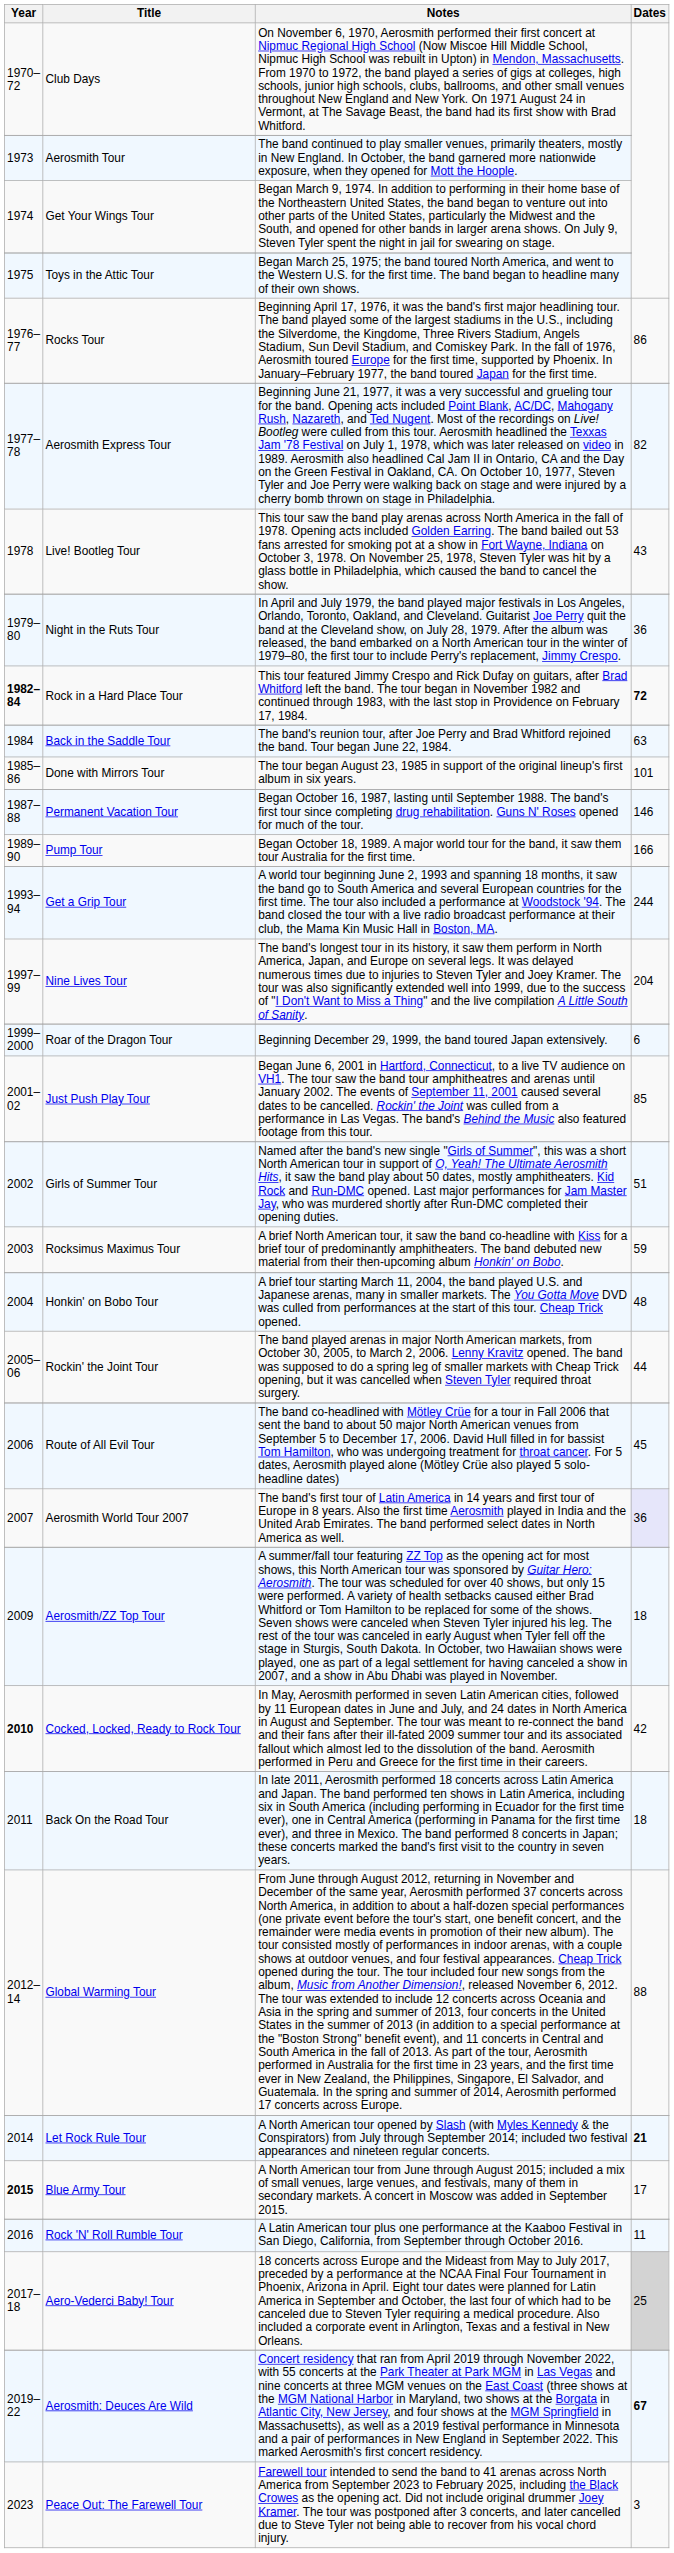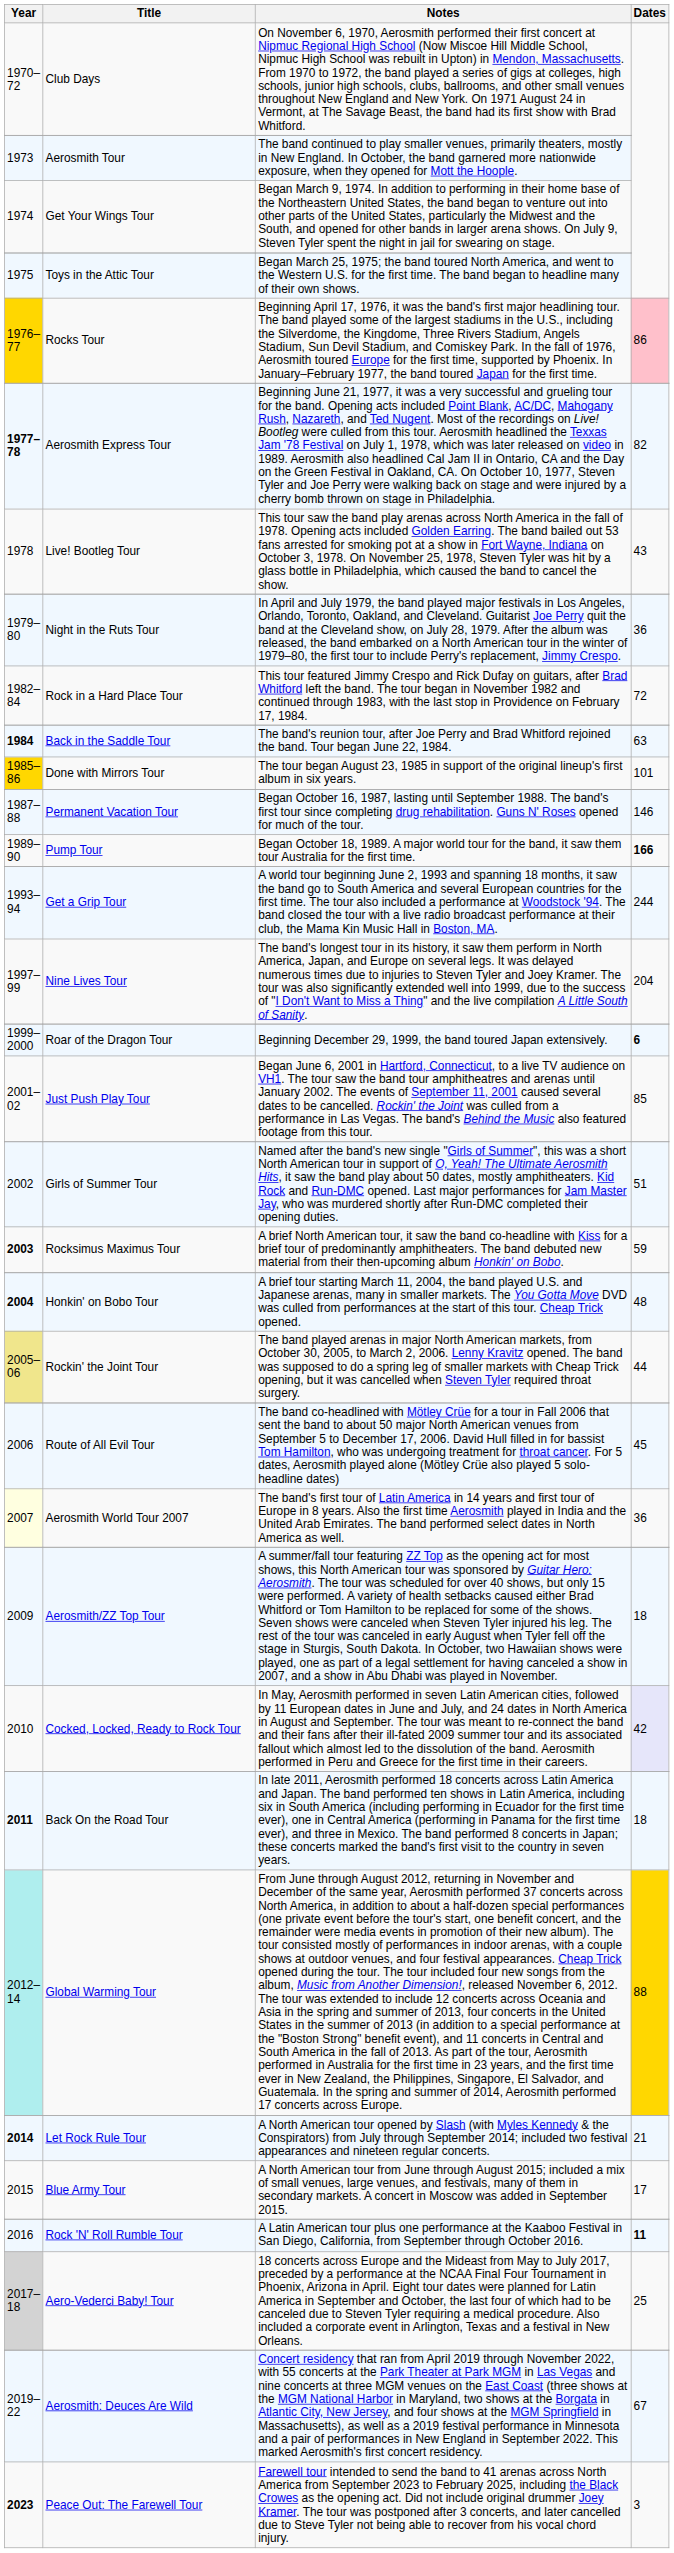(24, 340) no background -> (24, 340) gold background
(640, 340) no background -> (640, 340) pink background
(24, 446) normal -> (24, 446) bold
(24, 695) bold -> (24, 695) normal
(640, 695) bold -> (640, 695) normal
(20, 741) normal -> (20, 741) bold
(24, 773) no background -> (24, 773) gold background
(643, 850) normal -> (643, 850) bold
(637, 1040) normal -> (637, 1040) bold
(20, 1249) normal -> (20, 1249) bold
(20, 1301) normal -> (20, 1301) bold
(24, 1367) no background -> (24, 1367) khaki background
(20, 1518) no background -> (20, 1518) lightyellow background
(640, 1518) lavender background -> (640, 1518) no background
(20, 1728) bold -> (20, 1728) normal
(640, 1728) no background -> (640, 1728) lavender background
(20, 1820) normal -> (20, 1820) bold
(24, 1992) no background -> (24, 1992) paleturquoise background
(640, 1992) no background -> (640, 1992) gold background
(20, 2138) normal -> (20, 2138) bold
(640, 2138) bold -> (640, 2138) normal
(20, 2190) bold -> (20, 2190) normal
(640, 2235) normal -> (640, 2235) bold
(24, 2300) no background -> (24, 2300) lightgrey background
(640, 2300) lightgrey background -> (640, 2300) no background
(640, 2406) bold -> (640, 2406) normal
(20, 2505) normal -> (20, 2505) bold
